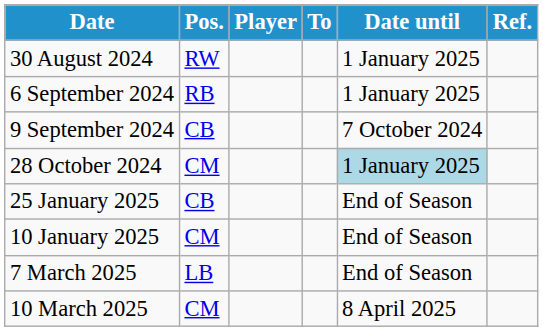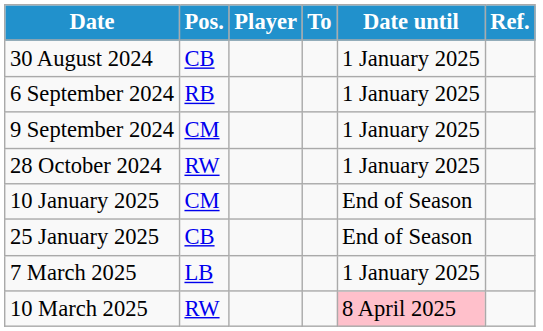(202, 58) RW -> (200, 58) CB
(200, 129) CB -> (202, 129) CM
(412, 129) 7 October 2024 -> (411, 129) 1 January 2025
(202, 165) CM -> (202, 165) RW
(411, 165) lightblue background -> (411, 165) no background
rows swapped: (84, 237) <-> (84, 201)
(407, 272) End of Season -> (411, 272) 1 January 2025
(202, 308) CM -> (202, 308) RW
(399, 308) no background -> (399, 308) pink background
